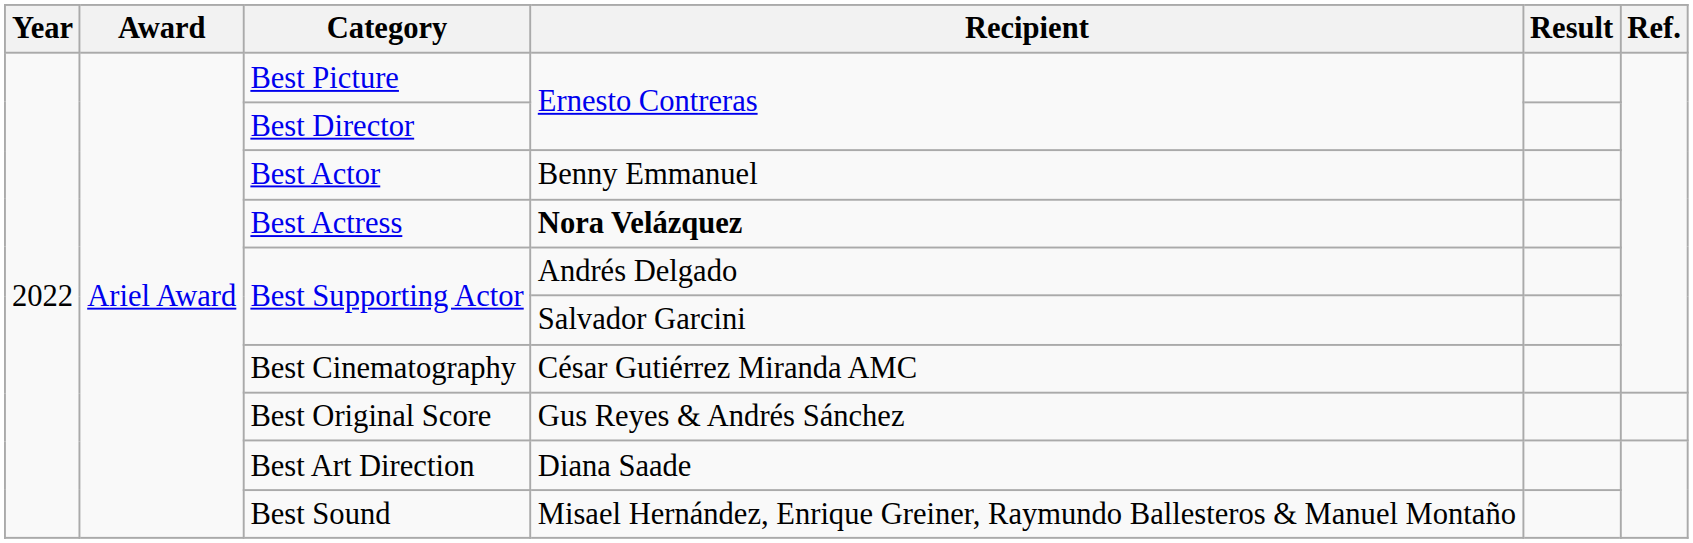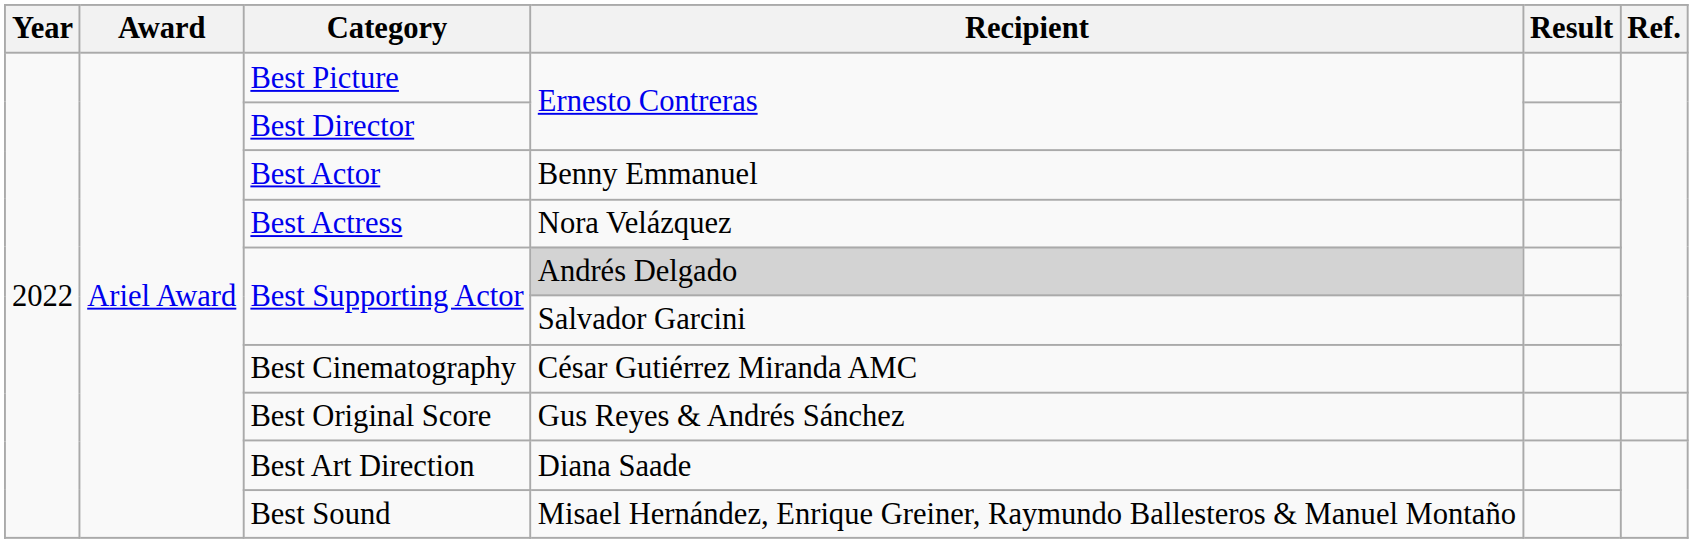(640, 222) bold -> (635, 222) normal
(638, 271) no background -> (638, 271) lightgrey background
